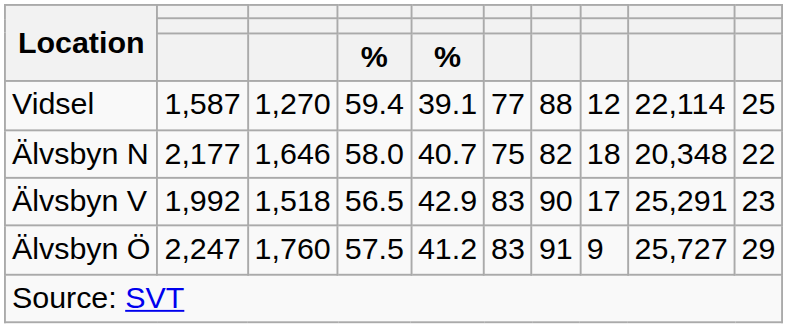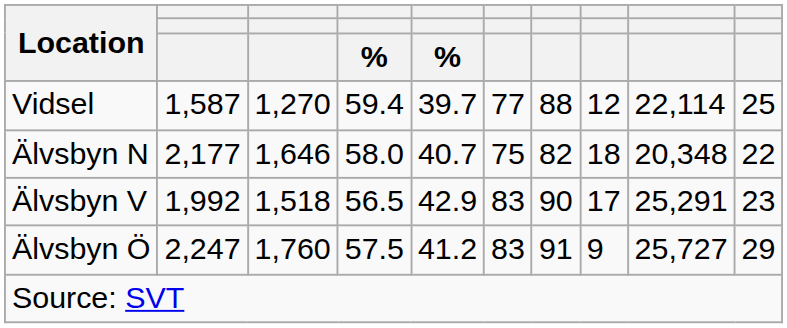(447, 104) 39.1 -> (447, 104) 39.7
